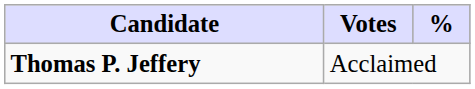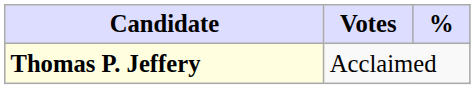(105, 63) no background -> (105, 63) lightyellow background
